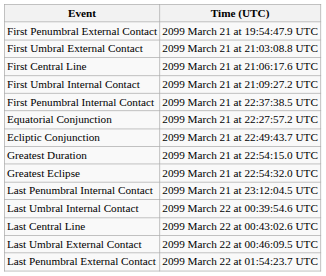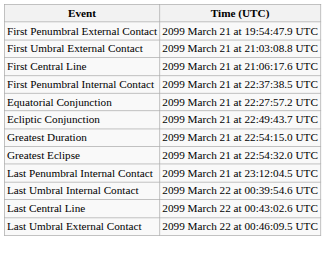- row: (73, 84)
- row: (81, 262)
